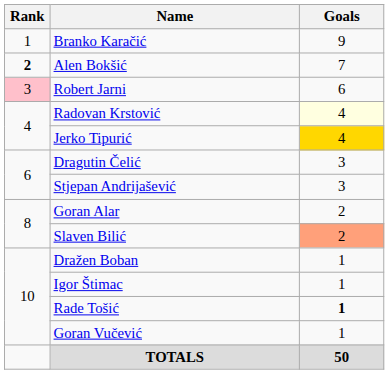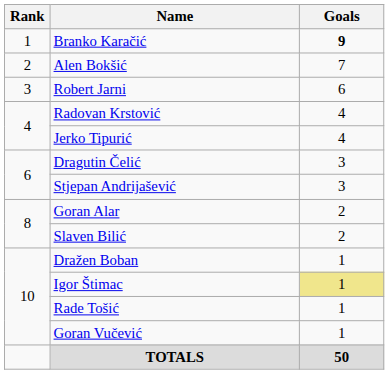(342, 41) normal -> (342, 41) bold
(27, 65) bold -> (27, 65) normal
(27, 89) pink background -> (27, 89) no background
(342, 114) lightyellow background -> (342, 114) no background
(342, 138) gold background -> (342, 138) no background
(342, 235) lightsalmon background -> (342, 235) no background
(342, 284) no background -> (342, 284) khaki background
(342, 308) bold -> (342, 308) normal
